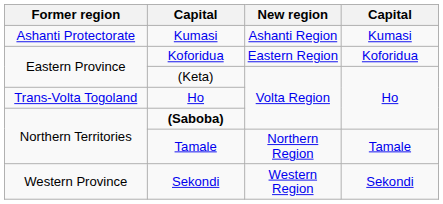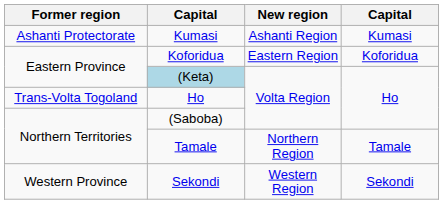(196, 77) no background -> (196, 77) lightblue background
(196, 119) bold -> (196, 119) normal
